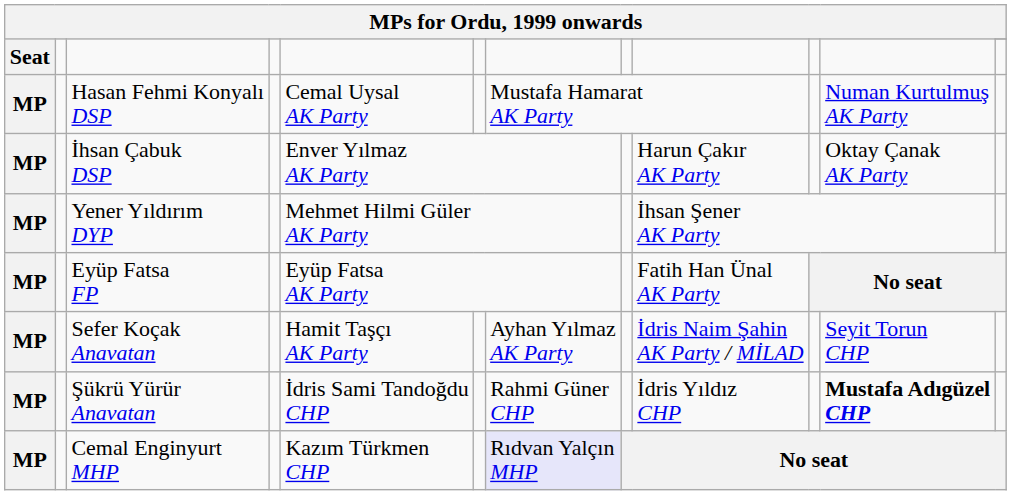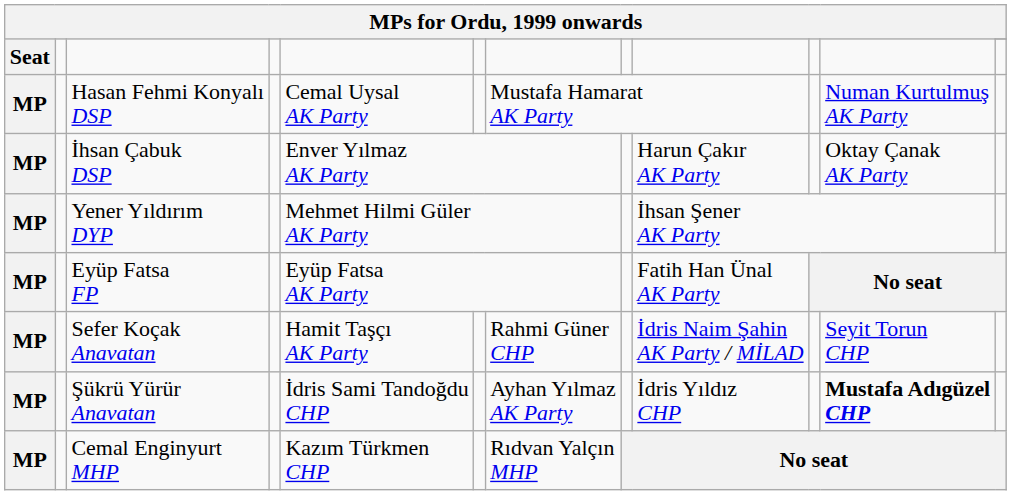(553, 341) Ayhan Yılmaz AK Party -> (550, 341) Rahmi Güner CHP
(550, 400) Rahmi Güner CHP -> (553, 400) Ayhan Yılmaz AK Party
(552, 460) lavender background -> (552, 460) no background
